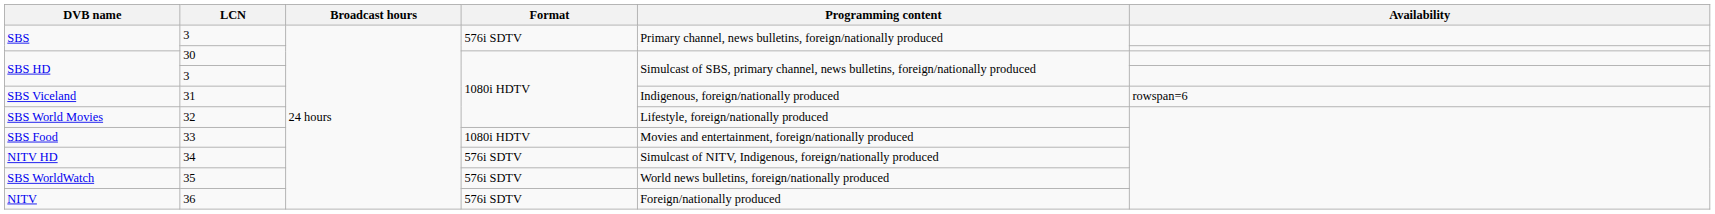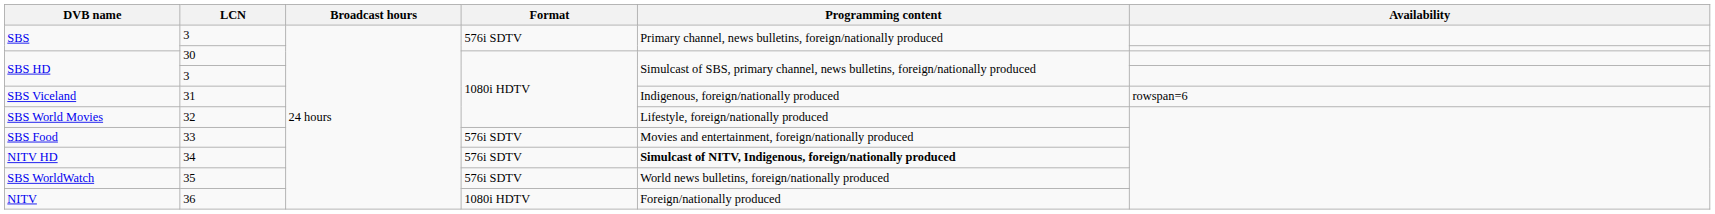(497, 137) 1080i HDTV -> (493, 137) 576i SDTV
(789, 158) normal -> (798, 158) bold
(493, 198) 576i SDTV -> (497, 198) 1080i HDTV
